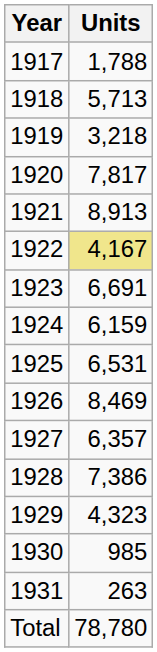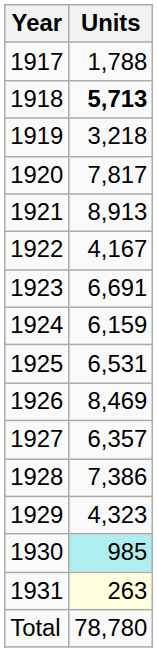(117, 99) normal -> (117, 99) bold
(117, 250) khaki background -> (117, 250) no background
(127, 552) no background -> (127, 552) paleturquoise background
(127, 590) no background -> (127, 590) lightyellow background
